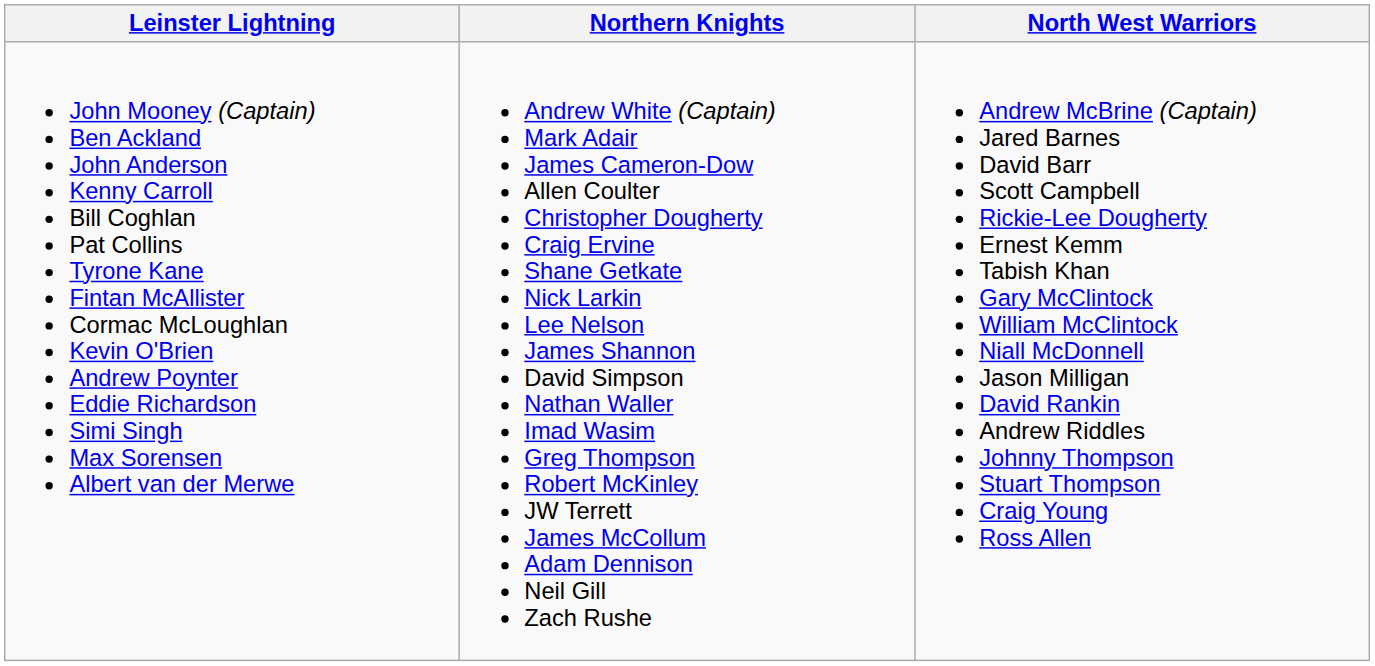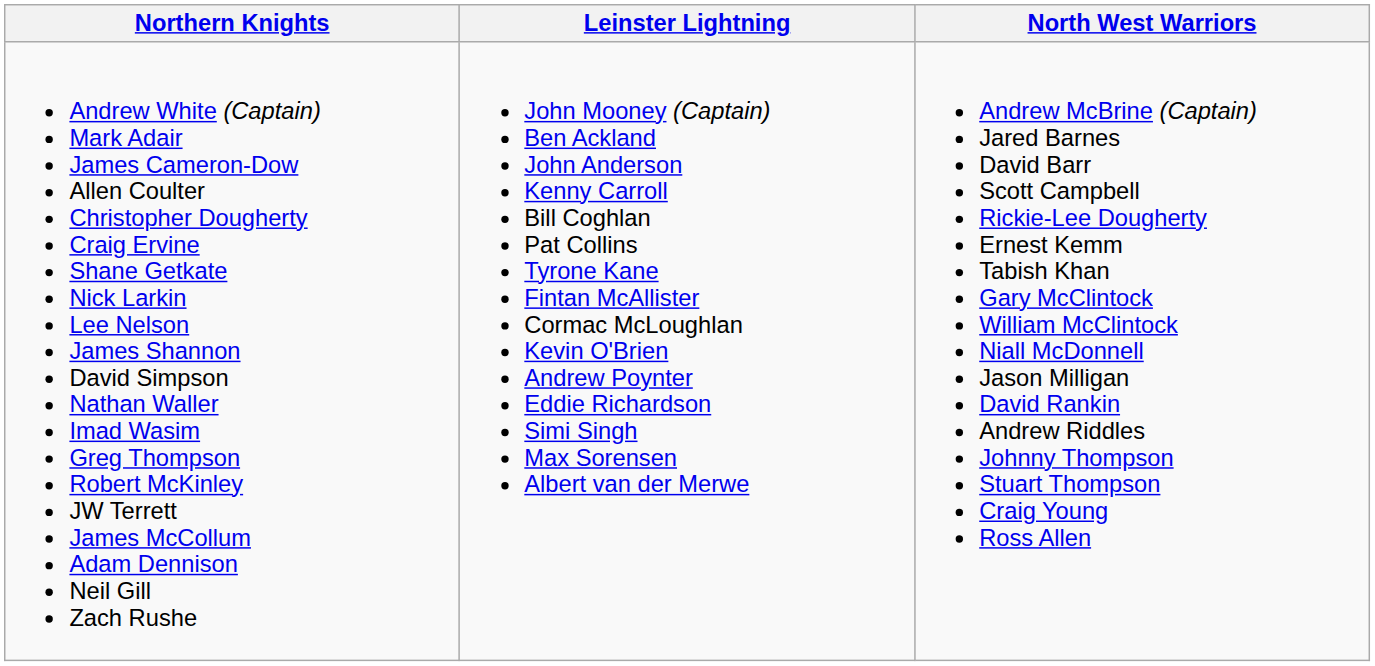columns swapped: (232, 23) <-> (687, 23)
